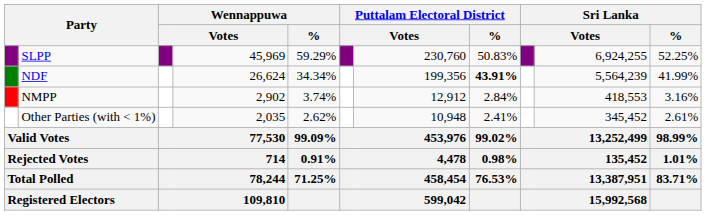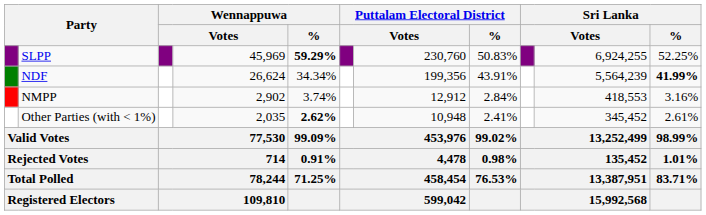(316, 55) normal -> (315, 55) bold
(496, 76) bold -> (497, 76) normal
(678, 76) normal -> (677, 76) bold
(320, 117) normal -> (319, 117) bold
